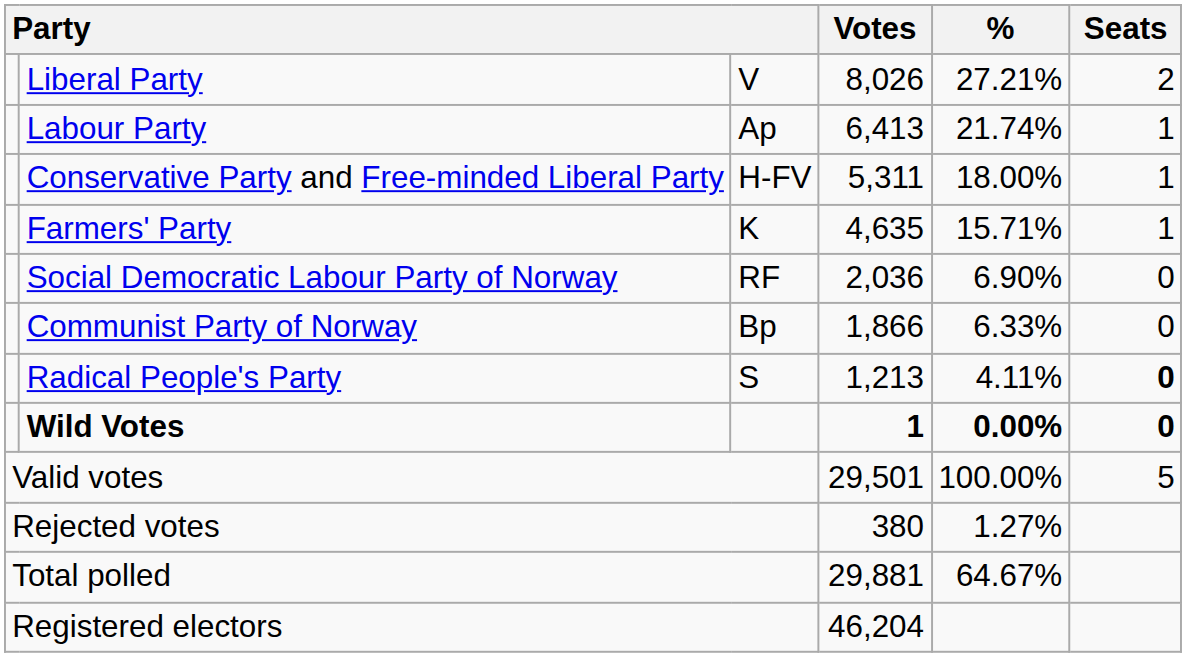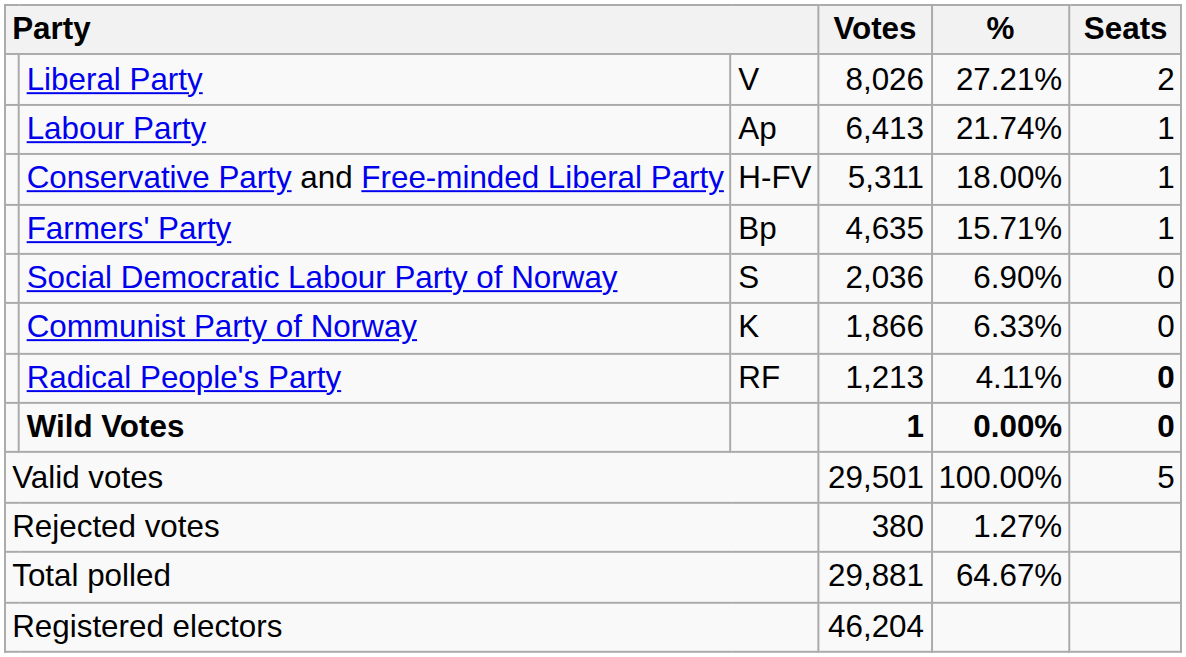(749, 228) K -> (758, 228) Bp
(759, 278) RF -> (749, 278) S
(758, 327) Bp -> (749, 327) K
(749, 377) S -> (759, 377) RF
